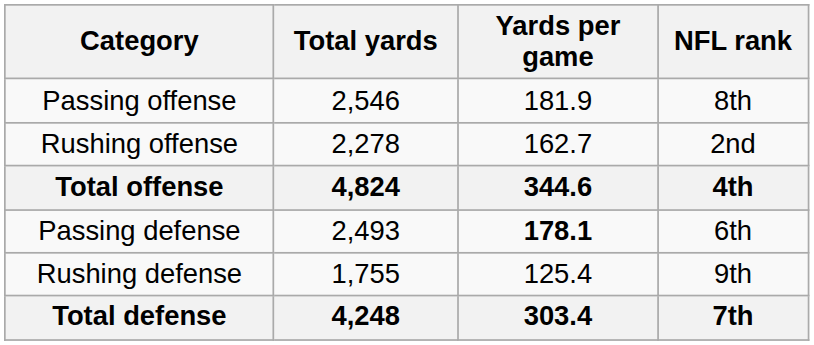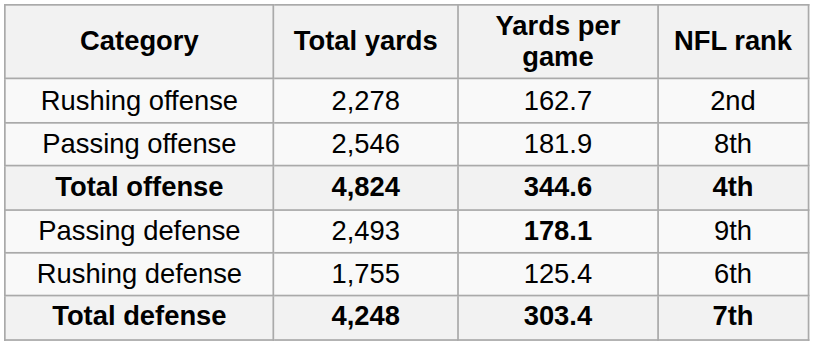rows swapped: (139, 100) <-> (139, 143)
(733, 230) 6th -> (733, 230) 9th
(733, 273) 9th -> (733, 273) 6th
